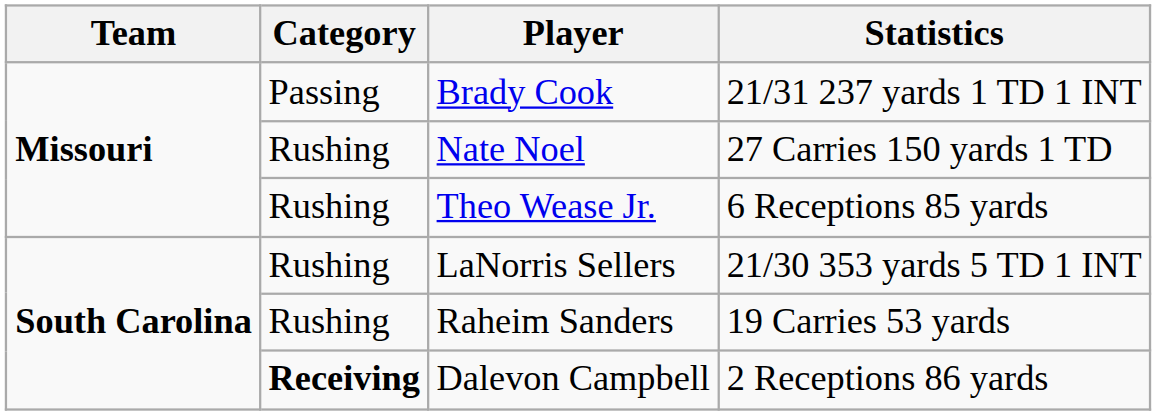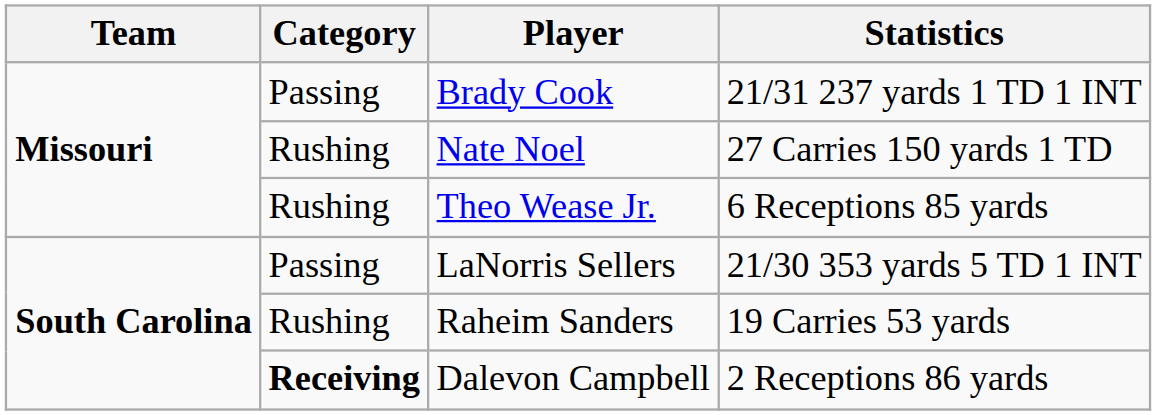(329, 264) Rushing -> (324, 264) Passing
